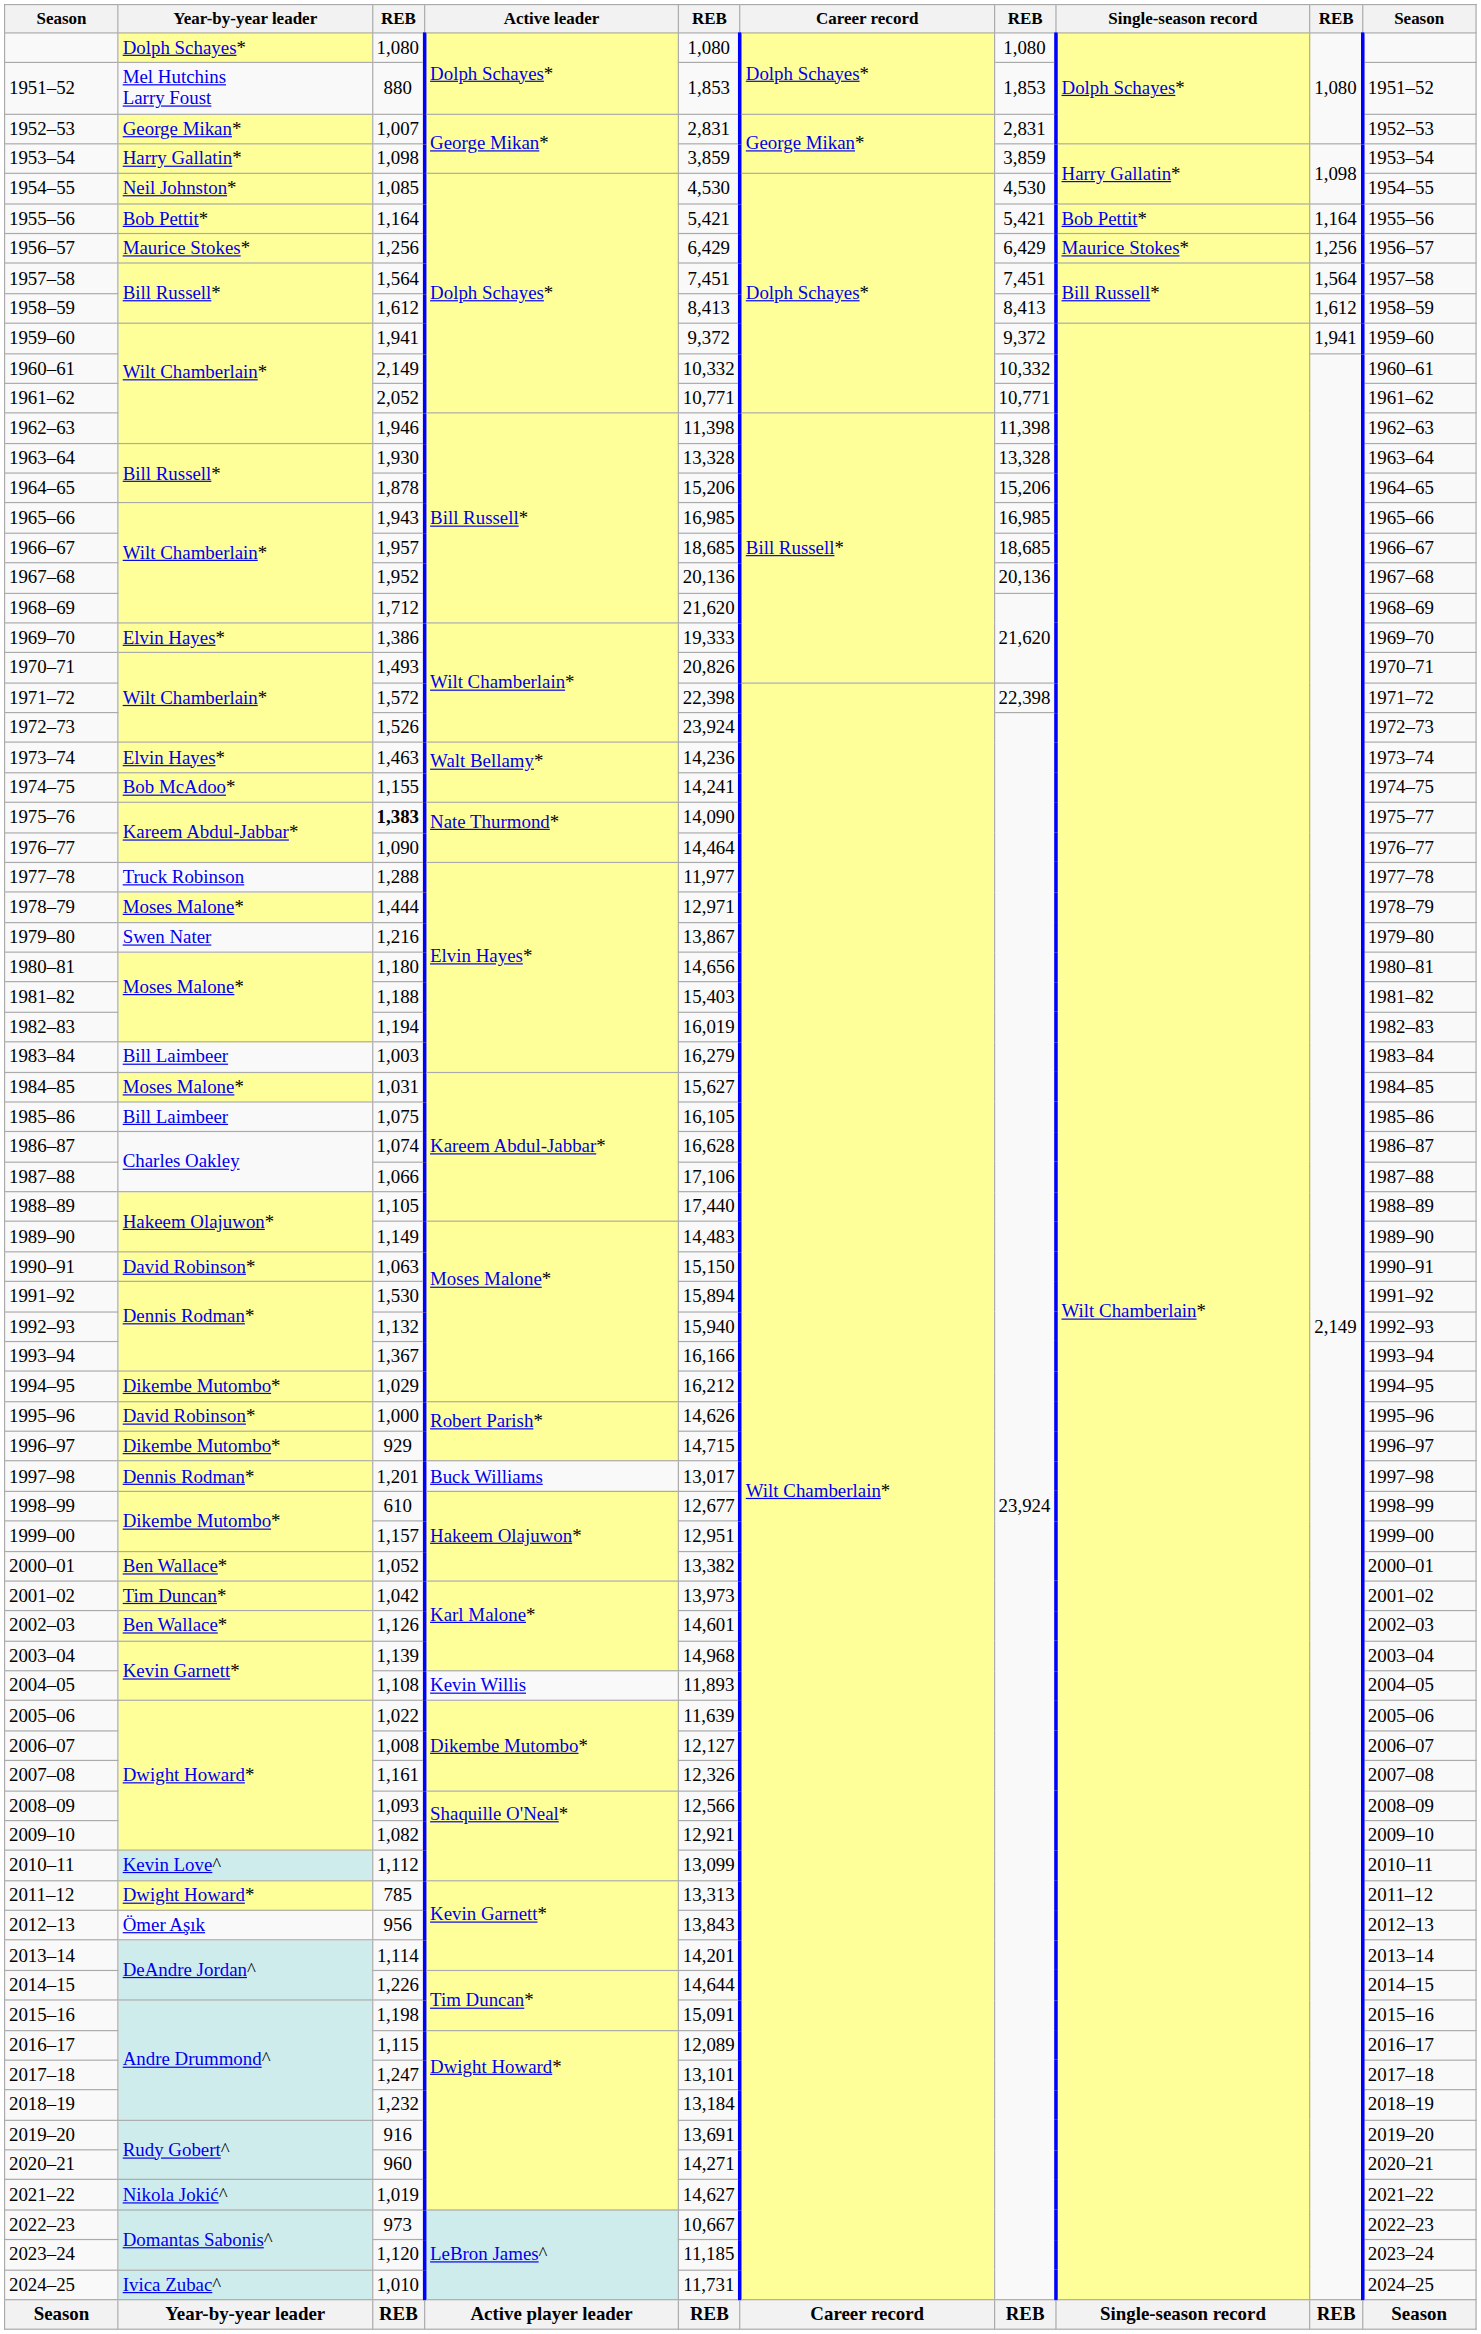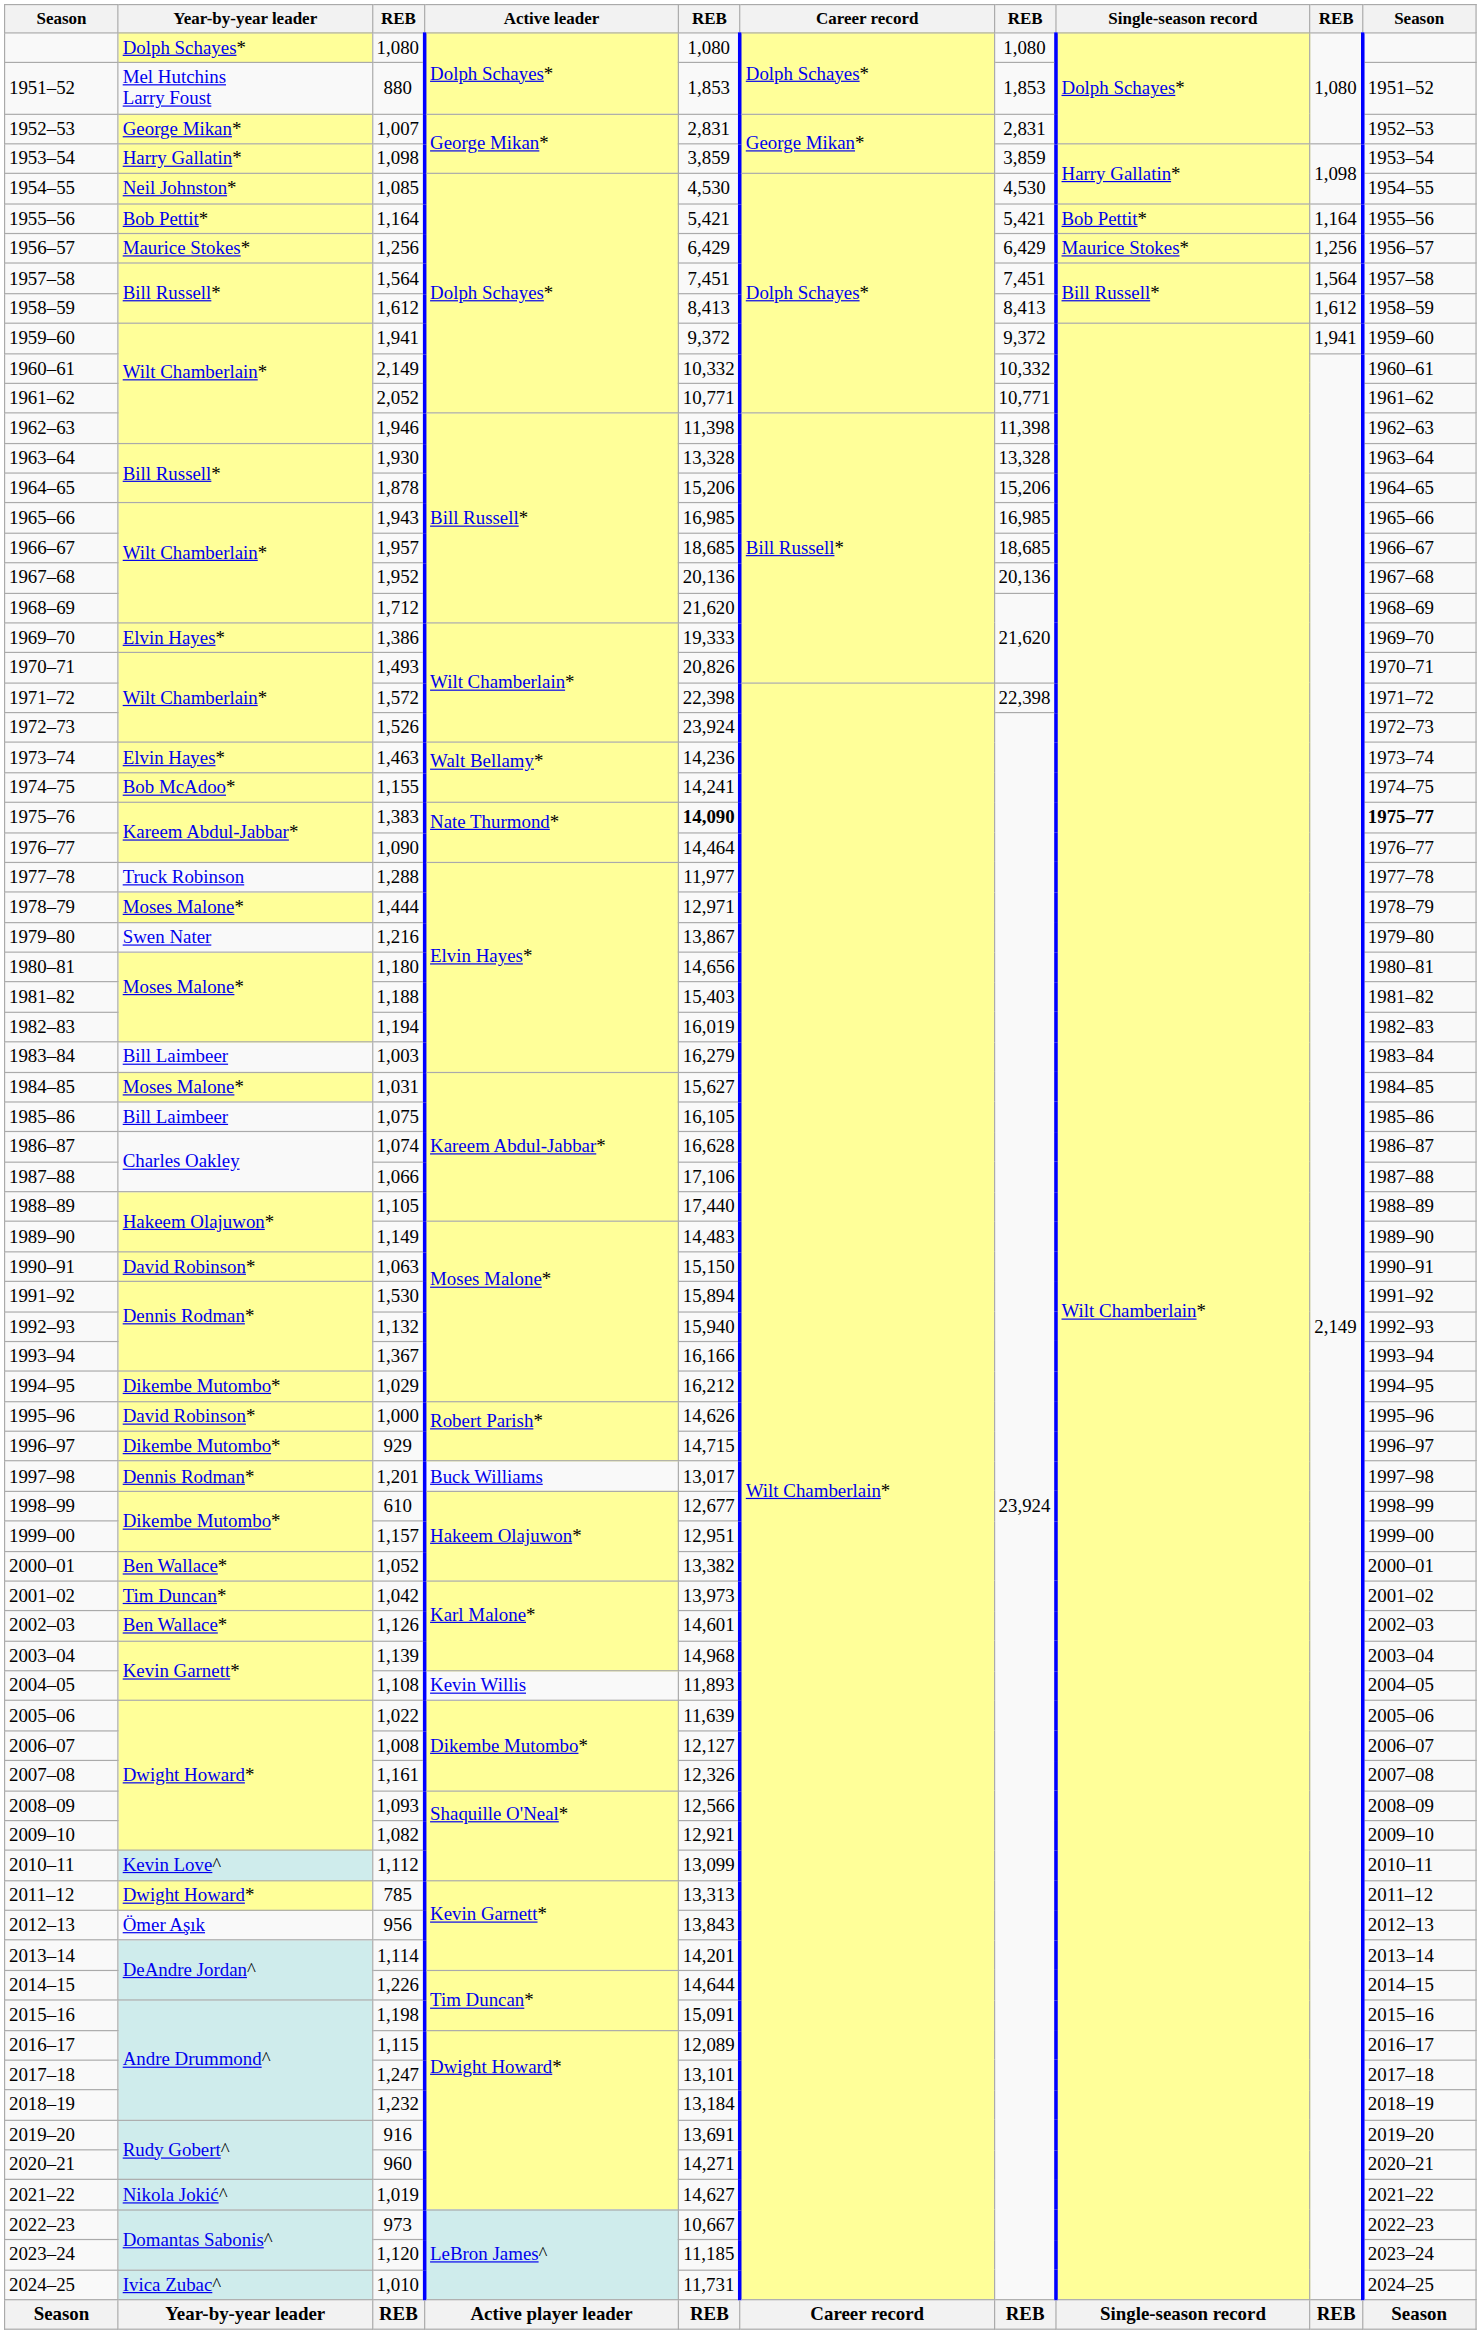(398, 817) bold -> (398, 817) normal
(709, 817) normal -> (709, 817) bold
(1401, 817) normal -> (1401, 817) bold
